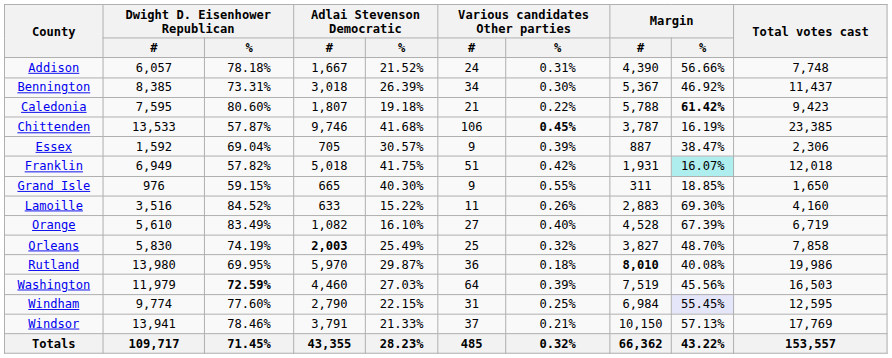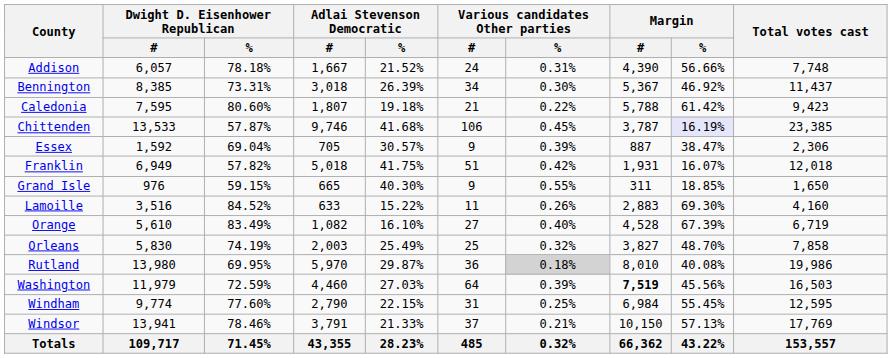(703, 107) bold -> (703, 107) normal
(558, 127) bold -> (558, 127) normal
(703, 127) no background -> (703, 127) lavender background
(703, 166) paleturquoise background -> (703, 166) no background
(329, 245) bold -> (329, 245) normal
(558, 265) no background -> (558, 265) lightgrey background
(641, 265) bold -> (641, 265) normal
(249, 284) bold -> (249, 284) normal
(641, 284) normal -> (641, 284) bold
(703, 304) lavender background -> (703, 304) no background
